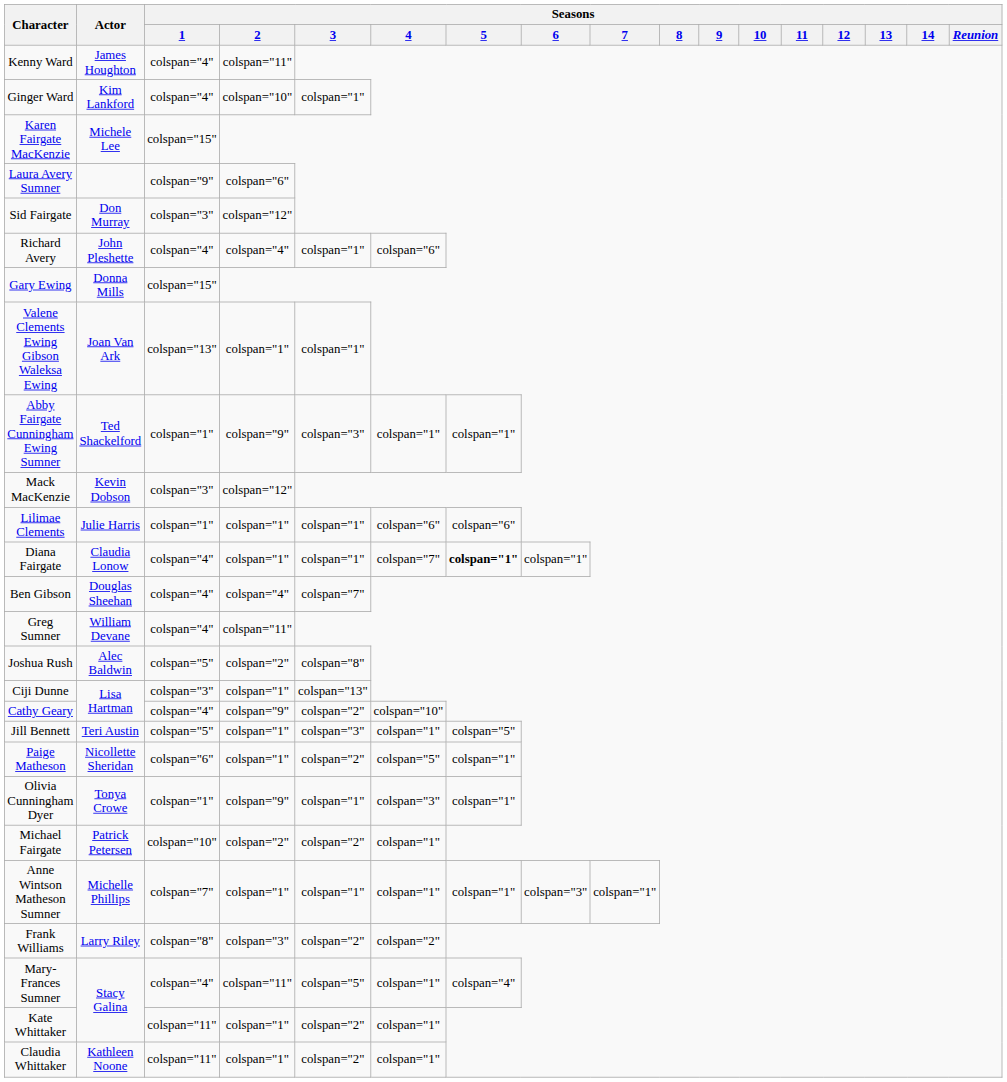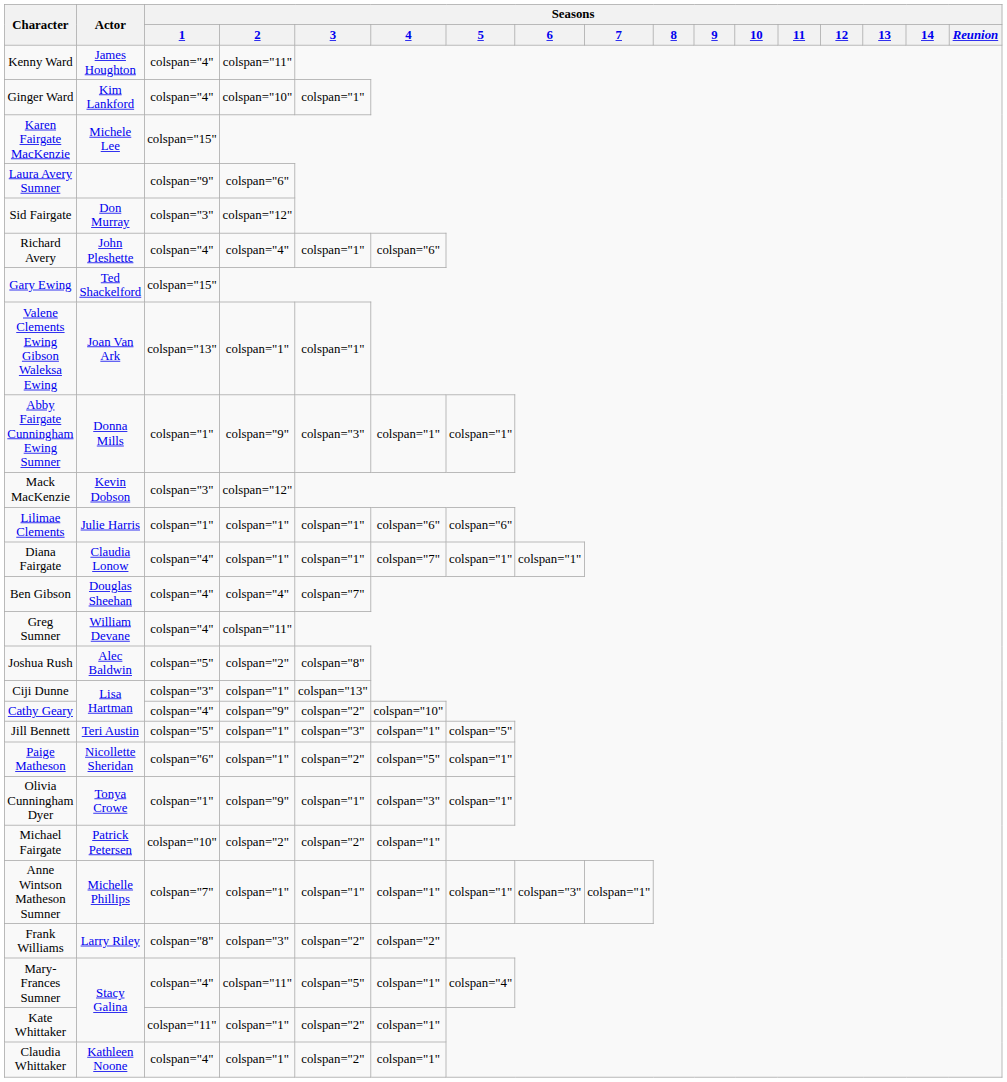(110, 285) Donna Mills -> (110, 285) Ted Shackelford
(110, 433) Ted Shackelford -> (110, 433) Donna Mills
(484, 559) bold -> (481, 559) normal
(182, 1059) colspan="11" -> (182, 1059) colspan="4"
